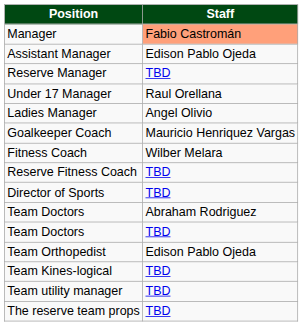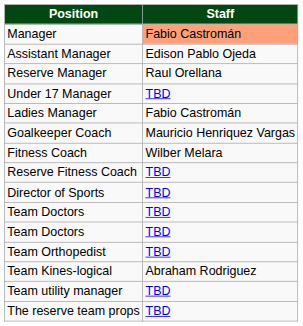(158, 73) TBD -> (184, 73) Raul Orellana
(184, 93) Raul Orellana -> (158, 93) TBD
(179, 113) Angel Olivio -> (193, 113) Fabio Castromán
(201, 212) Abraham Rodriguez -> (158, 212) TBD
(201, 251) Edison Pablo Ojeda -> (158, 251) TBD
(158, 271) TBD -> (201, 271) Abraham Rodriguez
